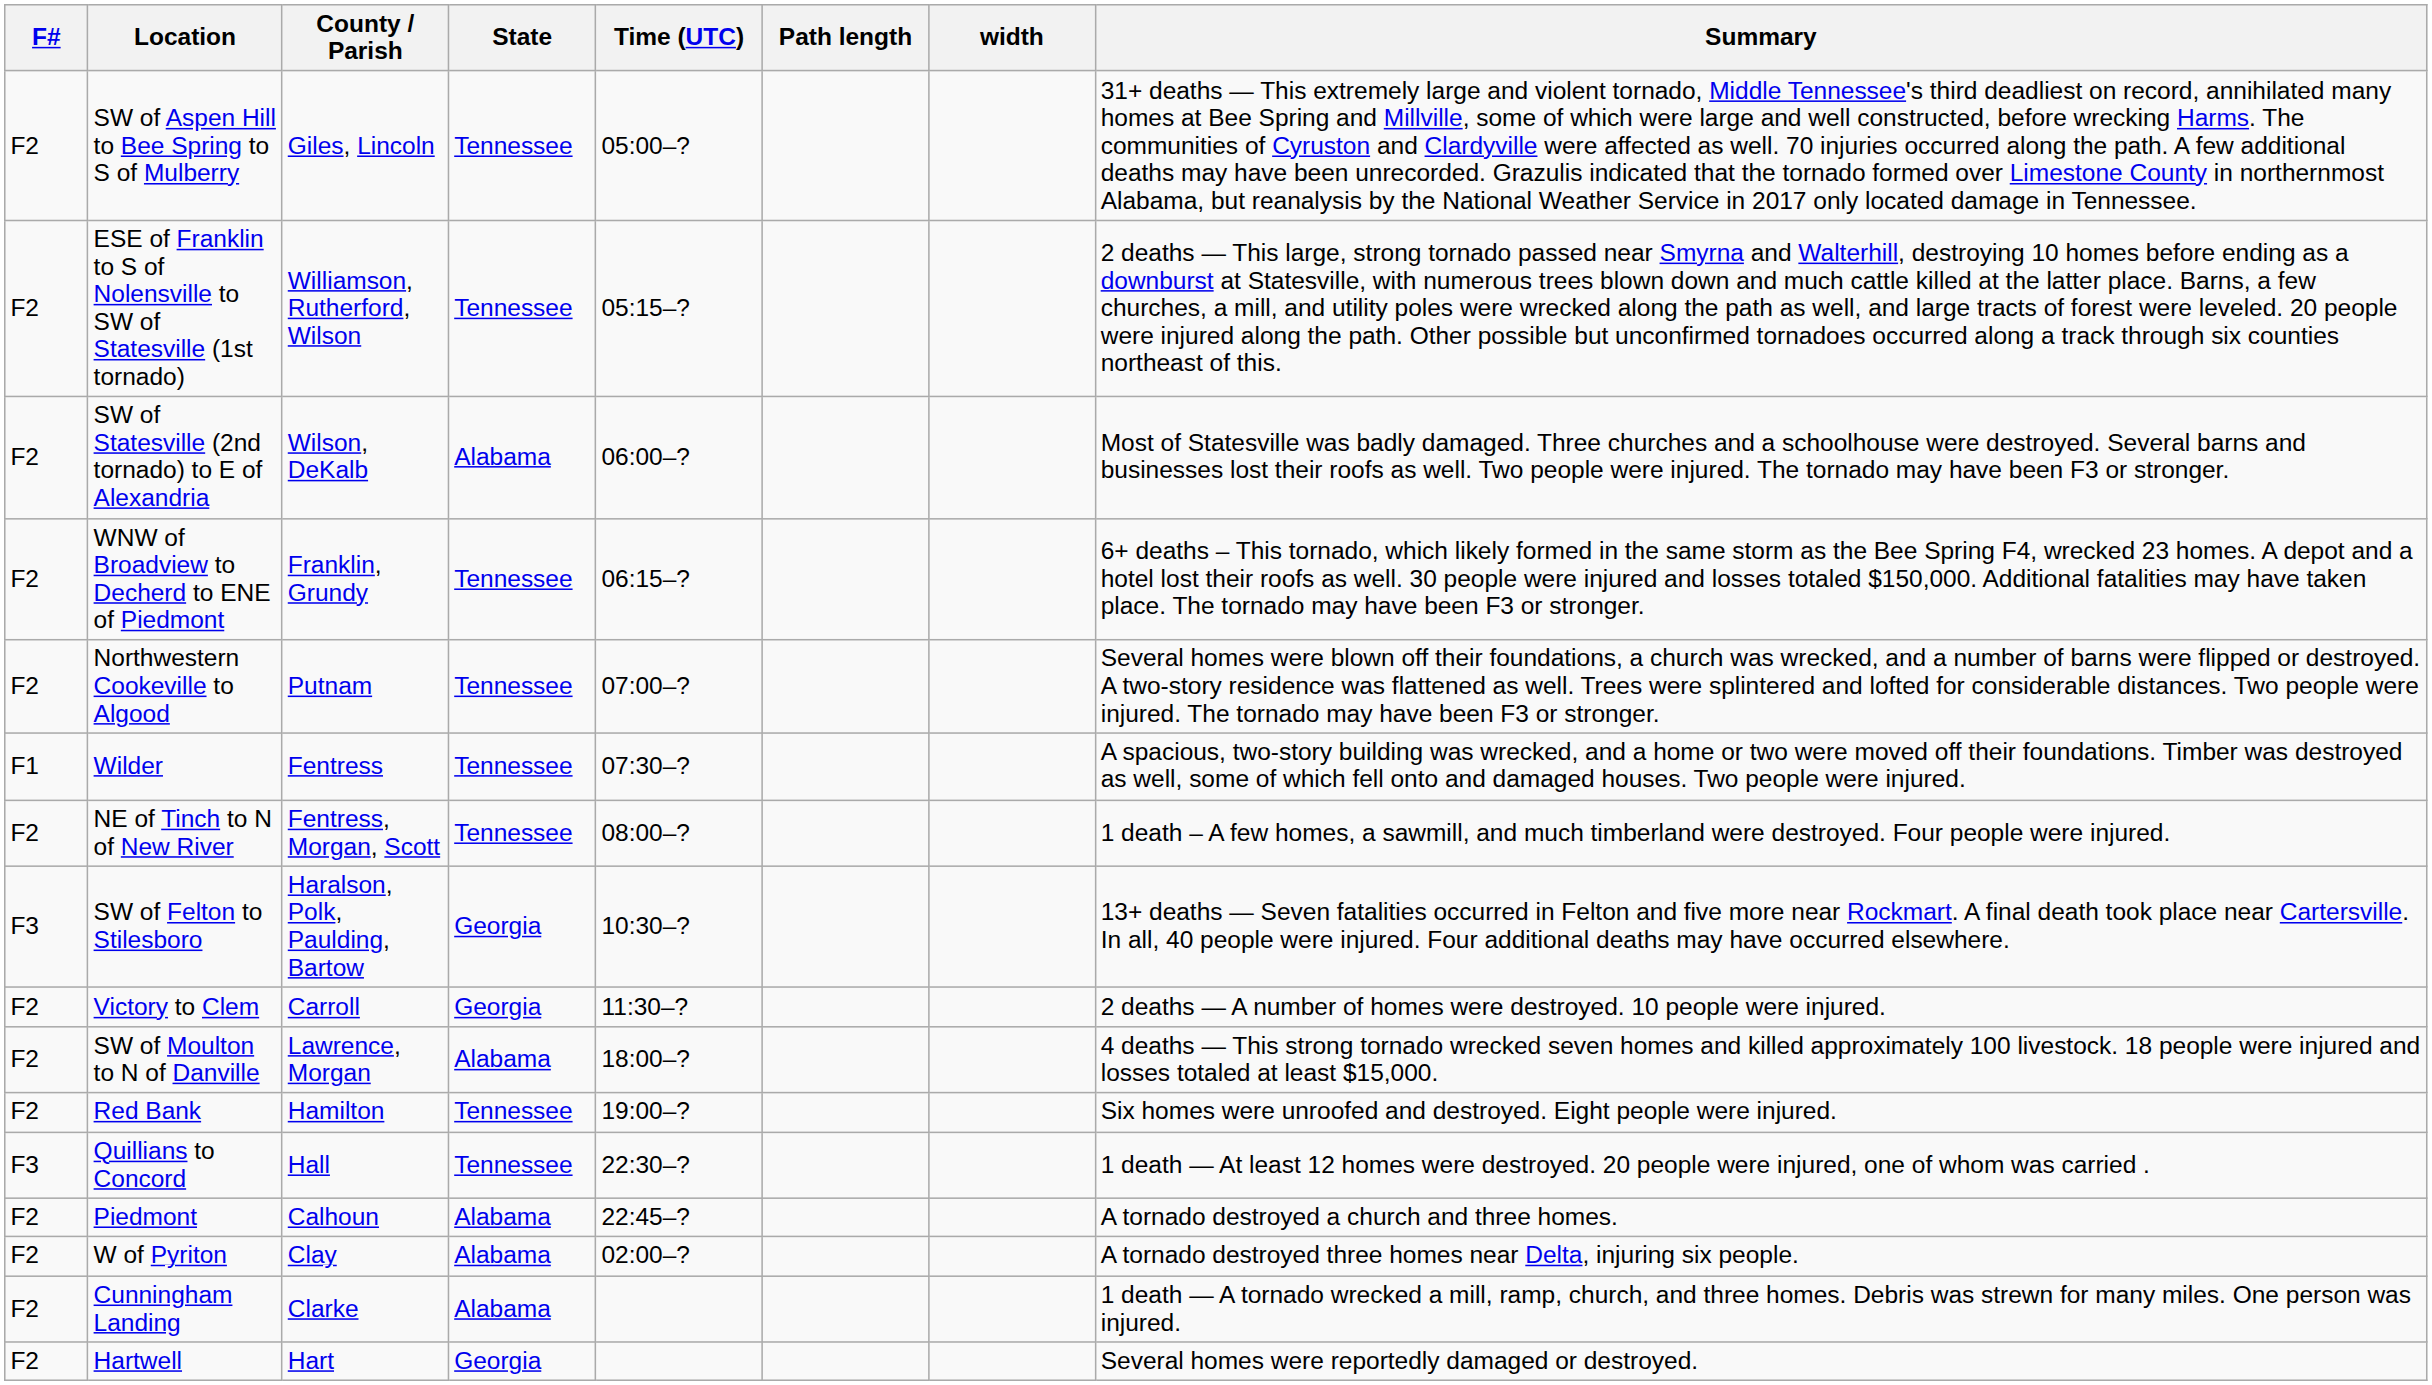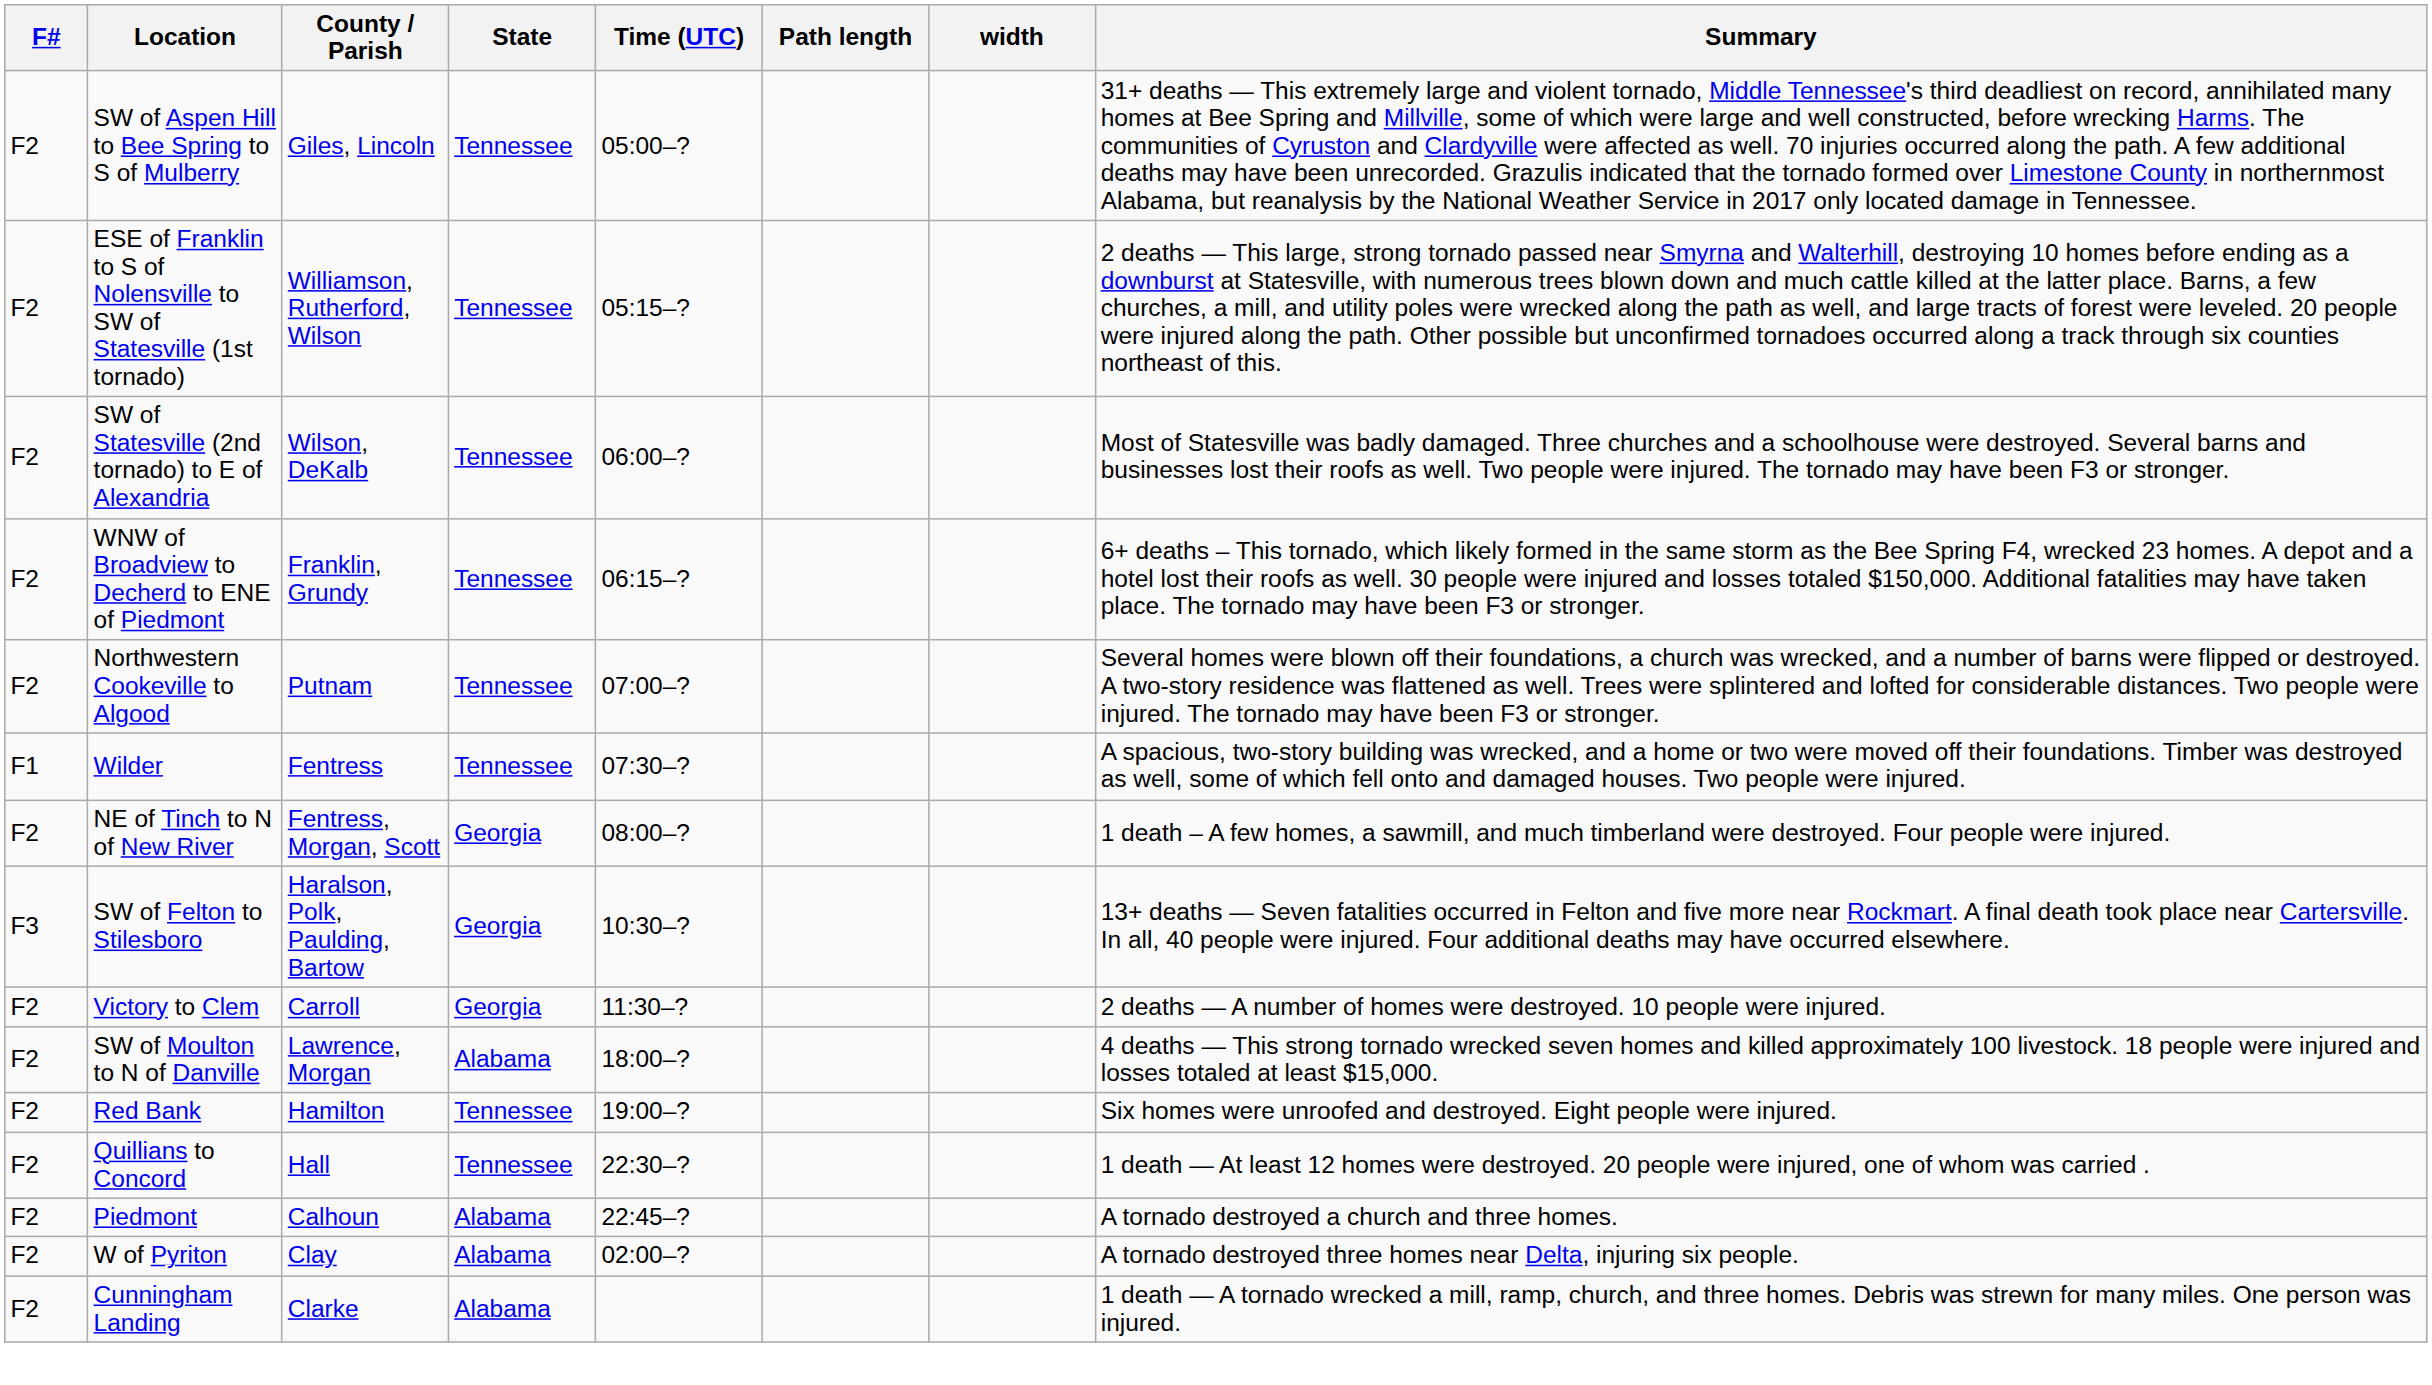(502, 457) Alabama -> (513, 457) Tennessee
(513, 832) Tennessee -> (498, 832) Georgia
(25, 1164) F3 -> (25, 1164) F2
- row: (138, 1361)
